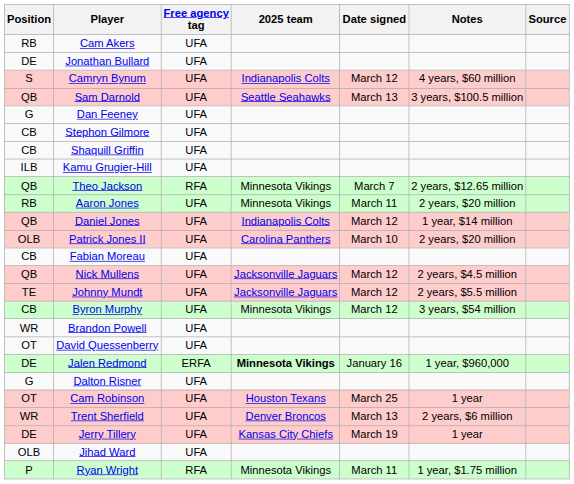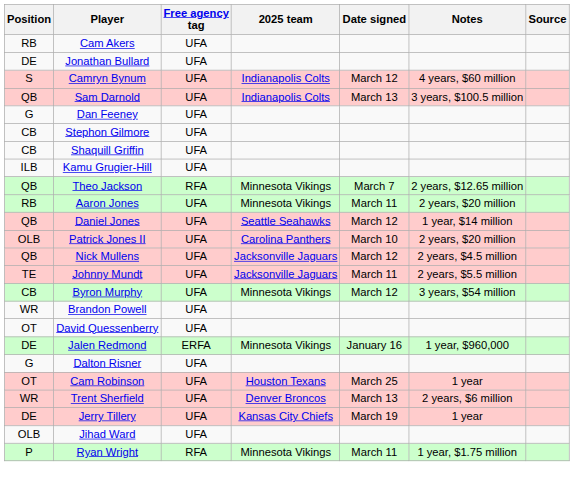(286, 97) Seattle Seahawks -> (286, 97) Indianapolis Colts
(286, 221) Indianapolis Colts -> (286, 221) Seattle Seahawks
- row: (107, 256)
(374, 292) March 12 -> (374, 274) March 11
(286, 363) bold -> (286, 345) normal
